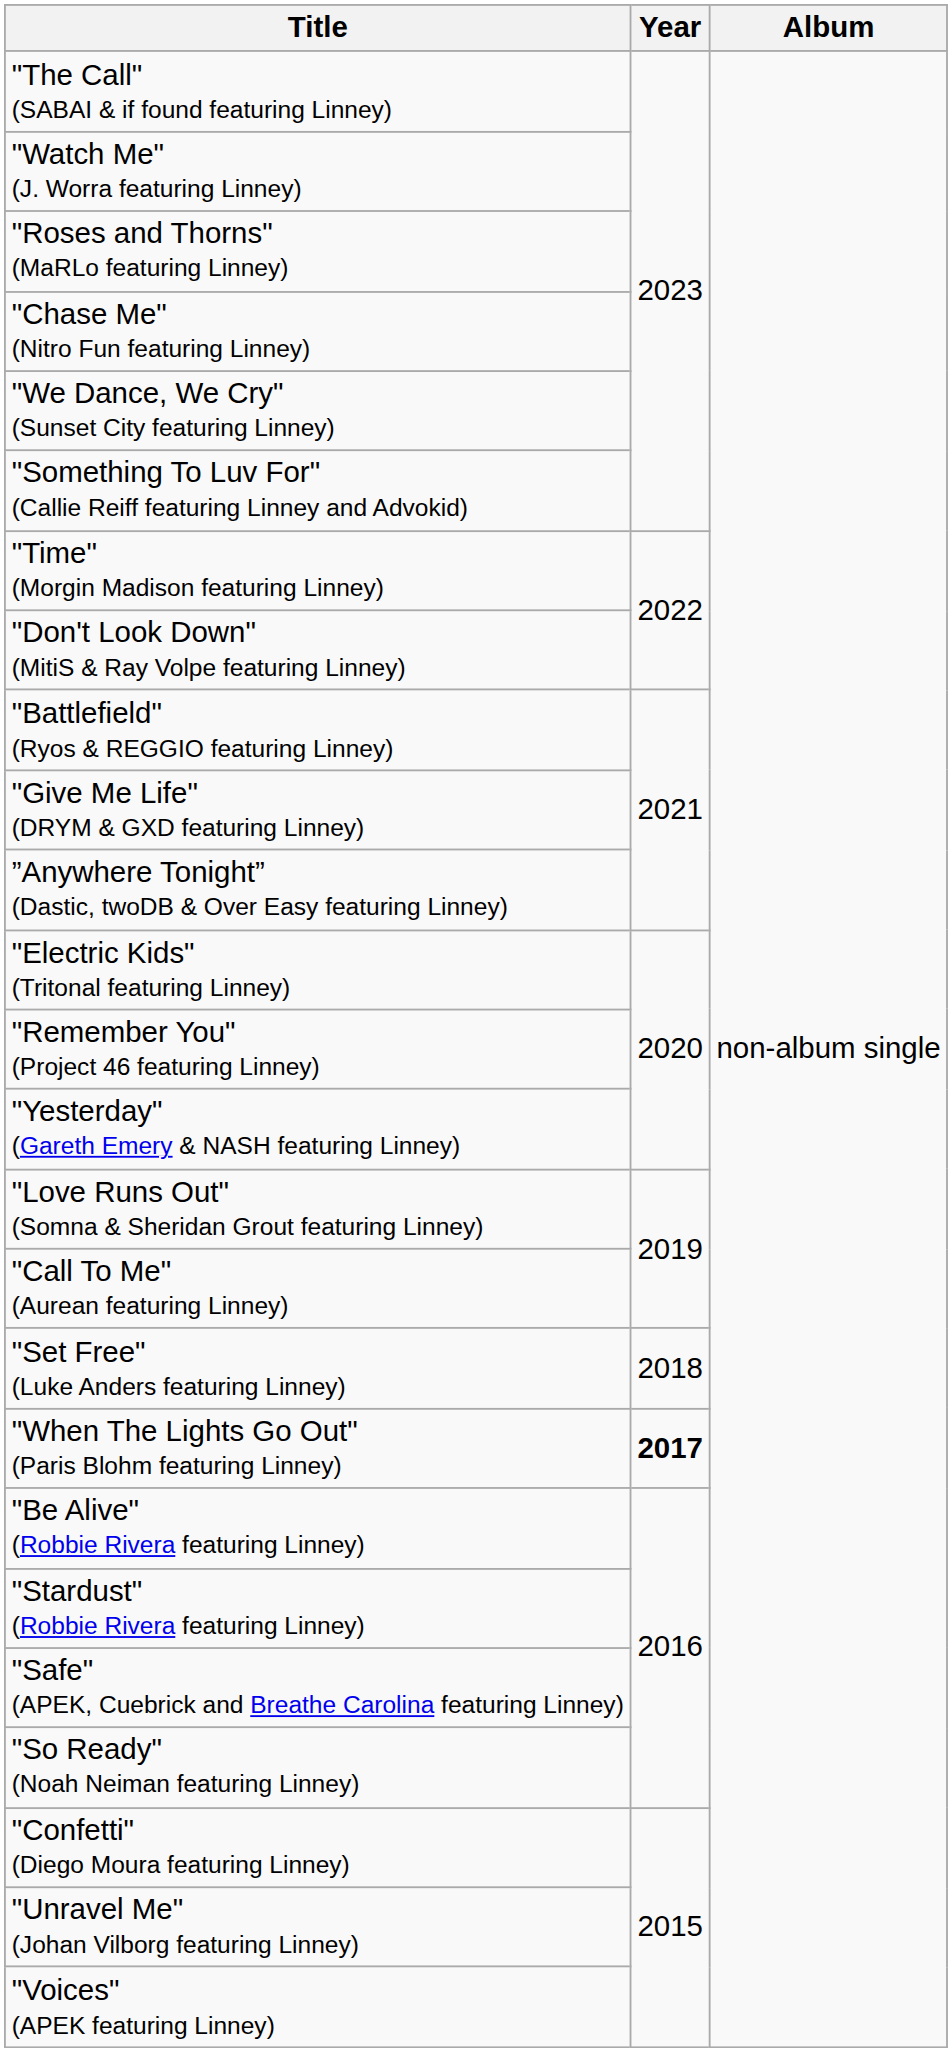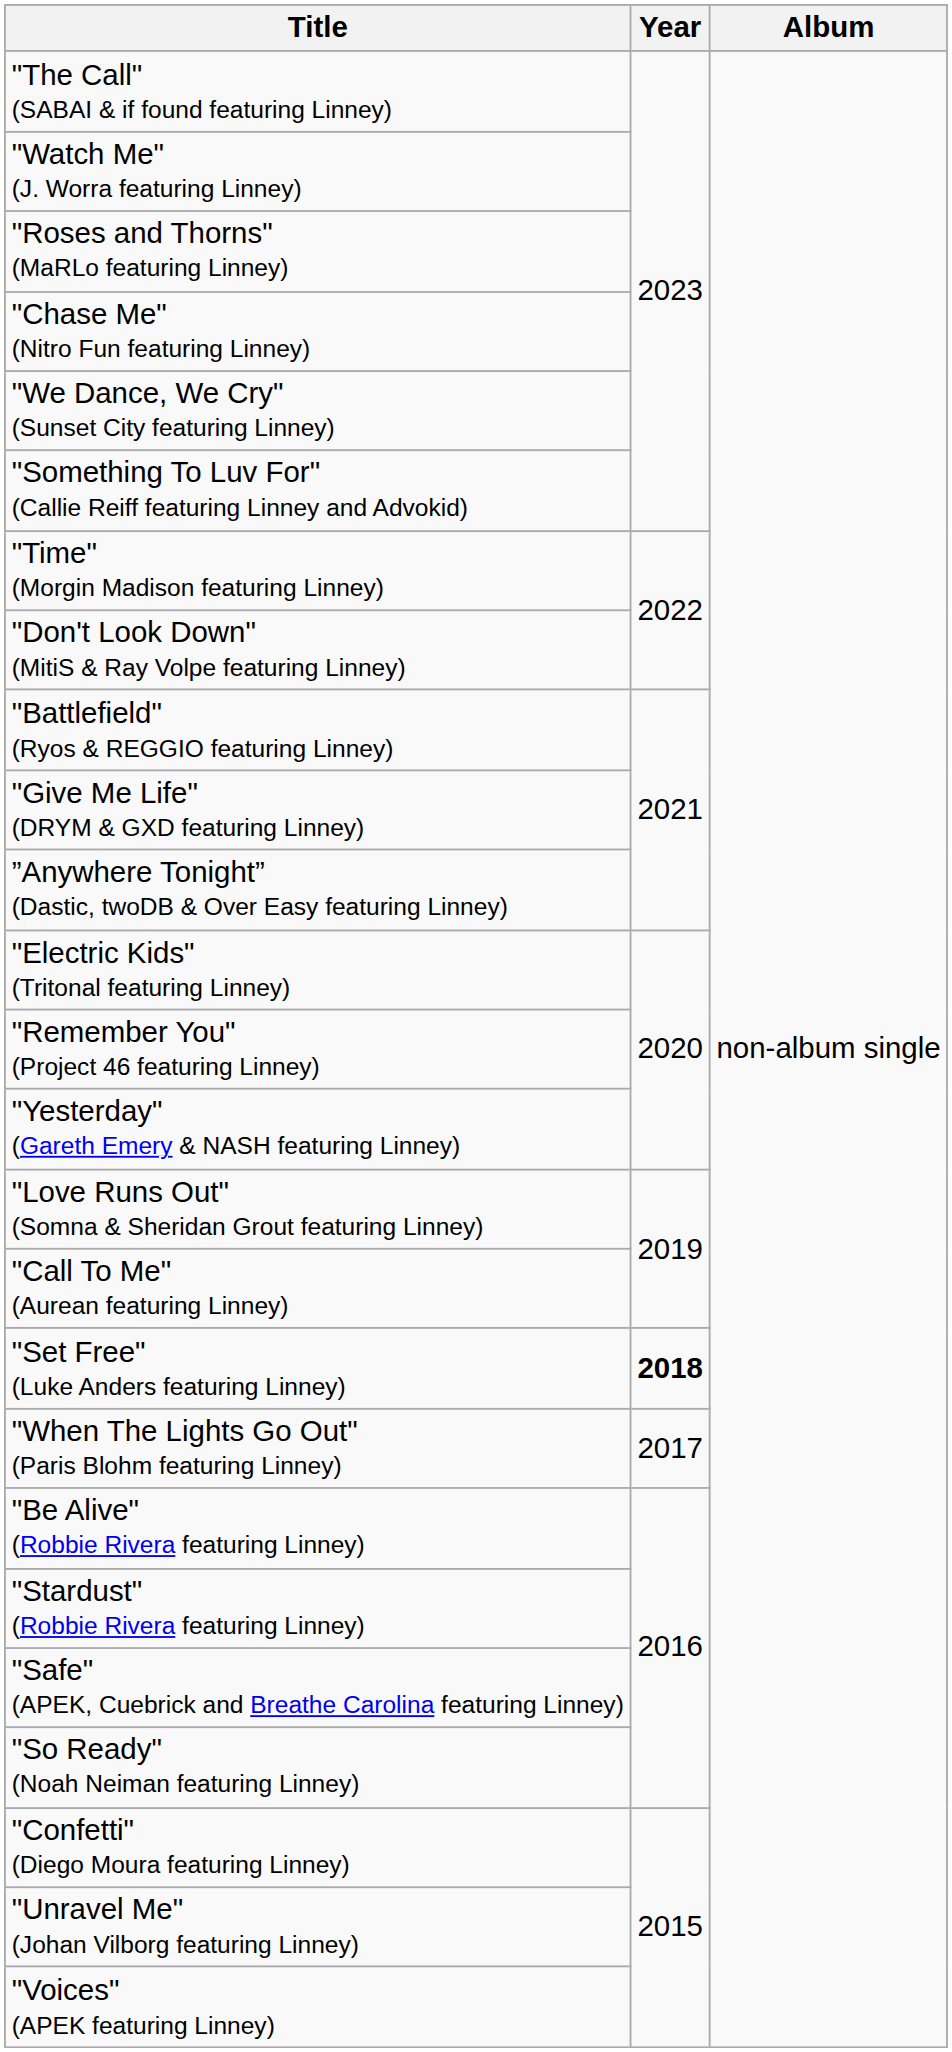(670, 1368) normal -> (670, 1368) bold
(670, 1447) bold -> (670, 1447) normal
